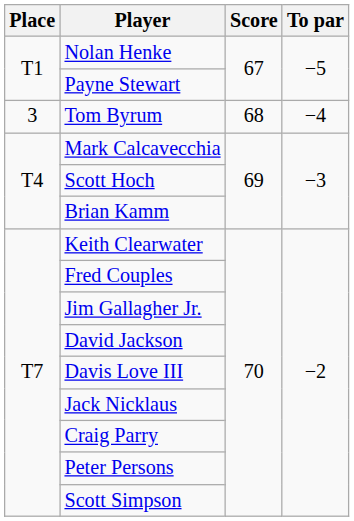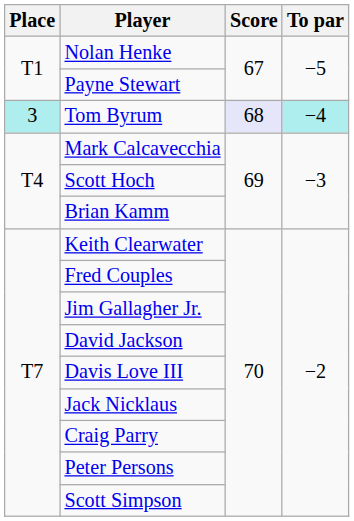(32, 116) no background -> (32, 116) paleturquoise background
(254, 116) no background -> (254, 116) lavender background
(315, 116) no background -> (315, 116) paleturquoise background
